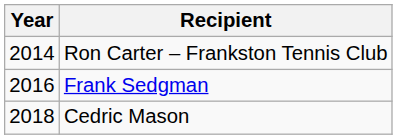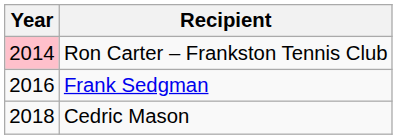(32, 52) no background -> (32, 52) pink background
